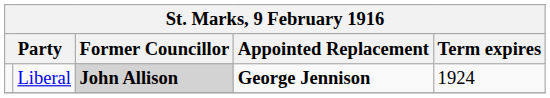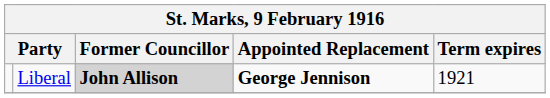(456, 78) 1924 -> (456, 78) 1921
